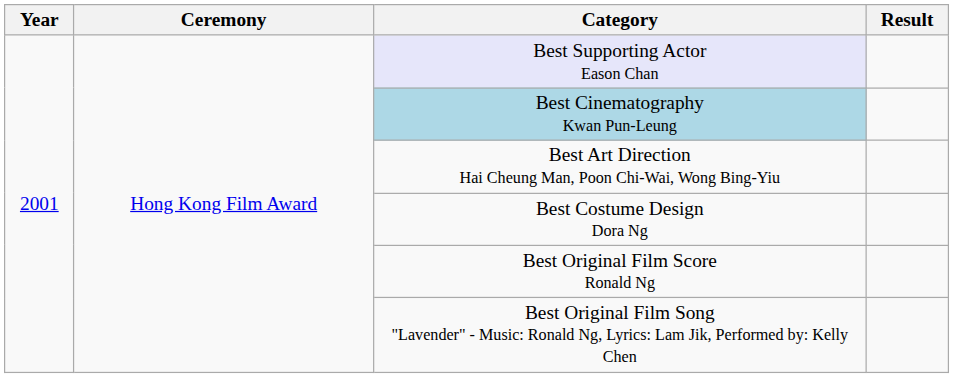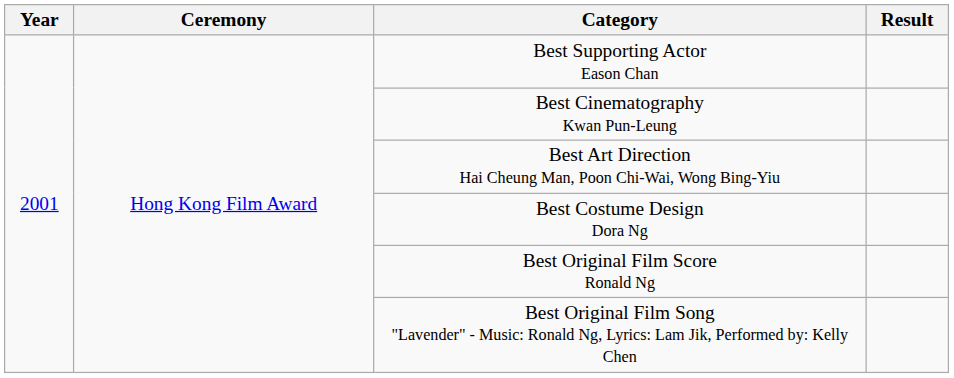(620, 61) lavender background -> (620, 61) no background
(620, 113) lightblue background -> (620, 113) no background
